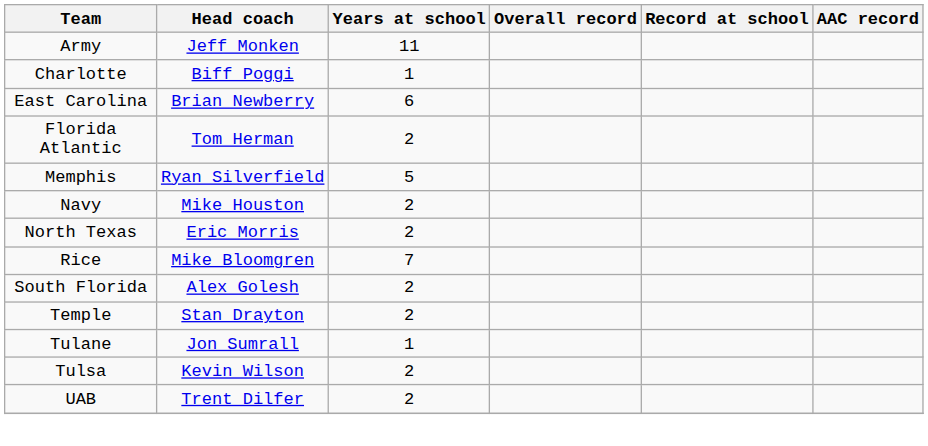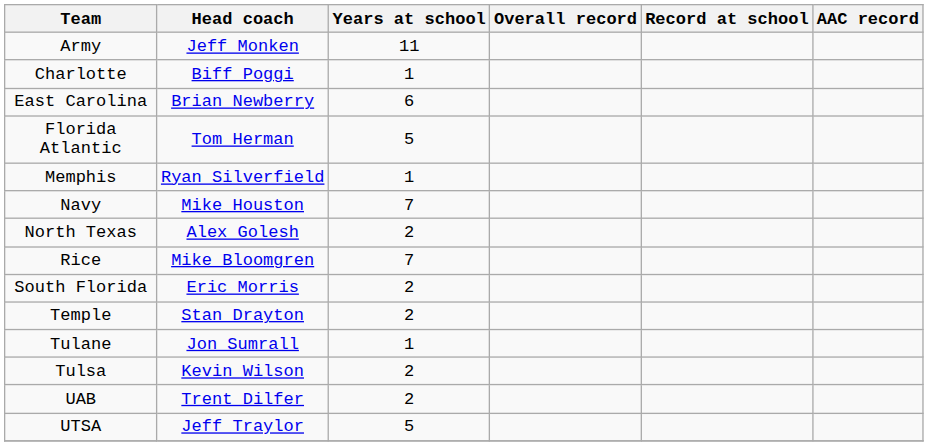(409, 139) 2 -> (409, 139) 5
(409, 177) 5 -> (409, 177) 1
(409, 205) 2 -> (409, 205) 7
(243, 232) Eric Morris -> (243, 232) Alex Golesh
(243, 288) Alex Golesh -> (243, 288) Eric Morris
+ row: (81, 427)
